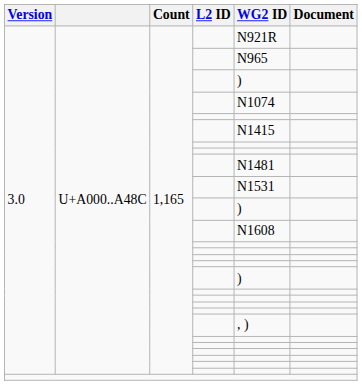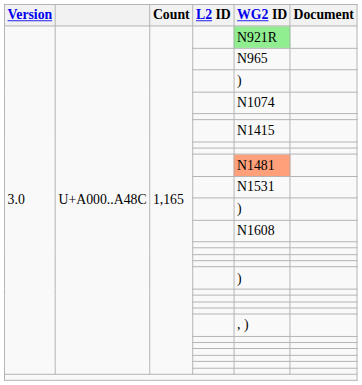(257, 37) no background -> (257, 37) lightgreen background
(256, 165) no background -> (256, 165) lightsalmon background
